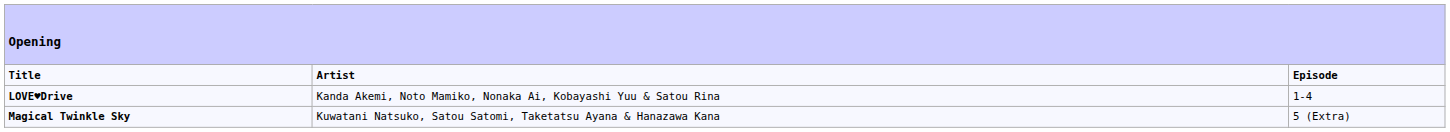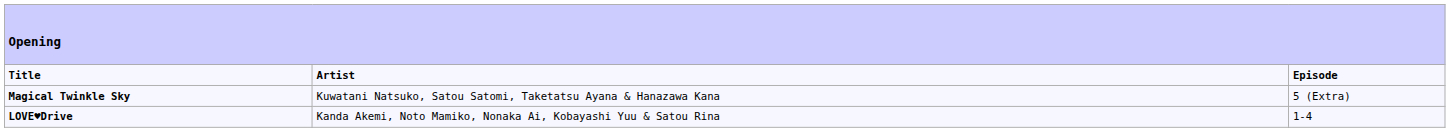rows swapped: (41, 96) <-> (69, 117)
